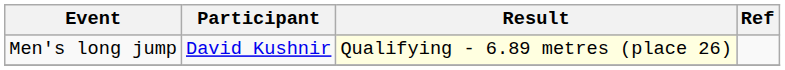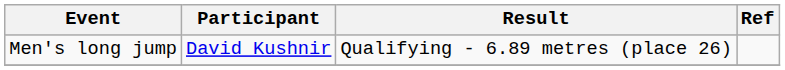(536, 50) lightyellow background -> (536, 50) no background
